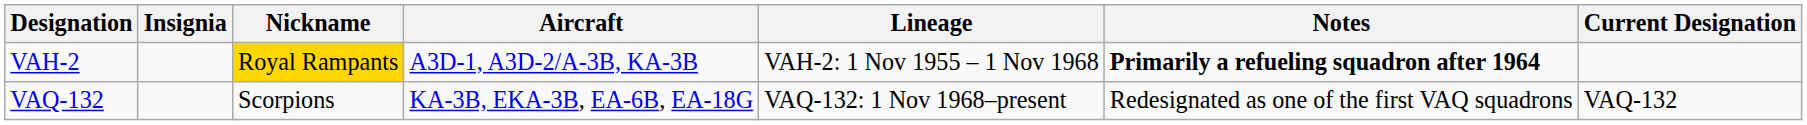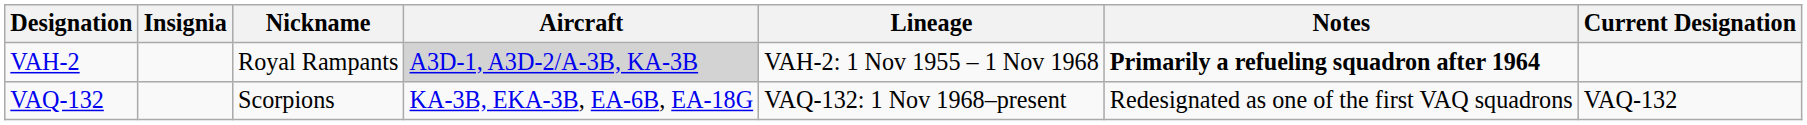(318, 61) gold background -> (318, 61) no background
(554, 61) no background -> (554, 61) lightgrey background
